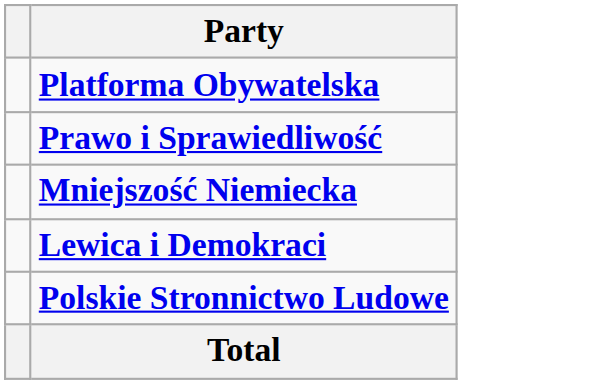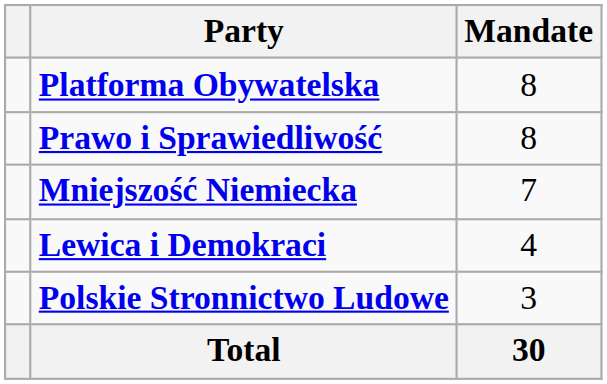+ column: (529, 31)
